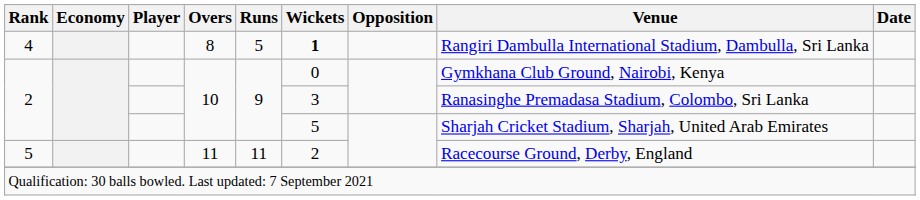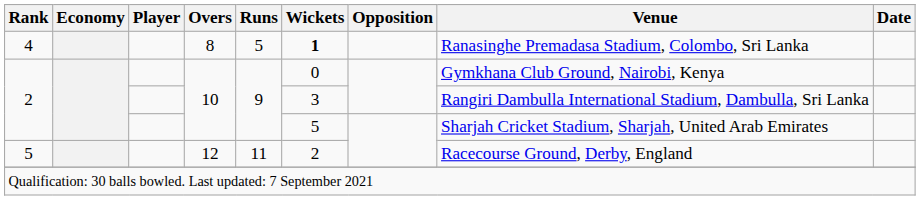(655, 45) Rangiri Dambulla International Stadium, Dambulla, Sri Lanka -> (625, 45) Ranasinghe Premadasa Stadium, Colombo, Sri Lanka
(625, 99) Ranasinghe Premadasa Stadium, Colombo, Sri Lanka -> (655, 99) Rangiri Dambulla International Stadium, Dambulla, Sri Lanka
(210, 153) 11 -> (210, 153) 12
